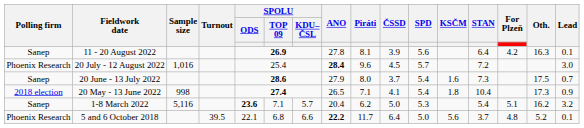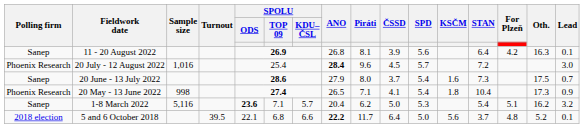(336, 53) 27.8 -> (336, 53) 26.8
(38, 92) 2018 election -> (38, 92) Phoenix Research
(38, 117) Phoenix Research -> (38, 117) 2018 election
